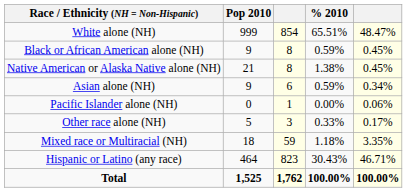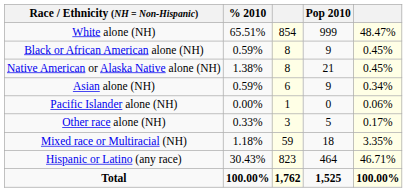columns swapped: (249, 13) <-> (329, 13)
